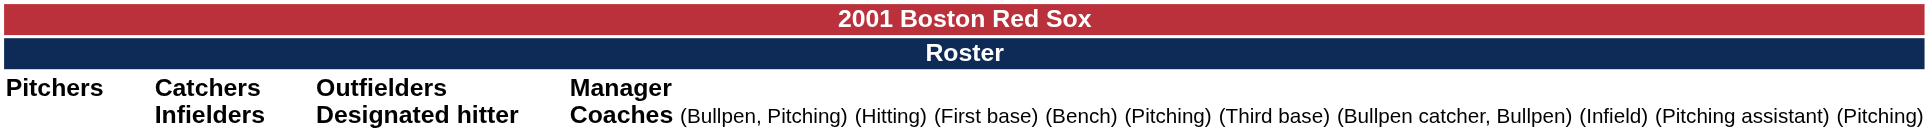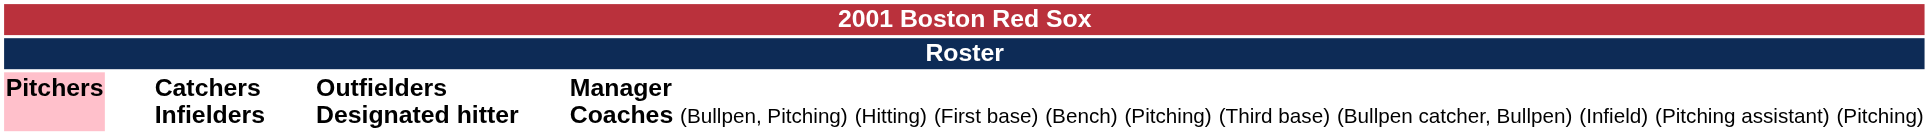(55, 87) no background -> (55, 87) pink background
